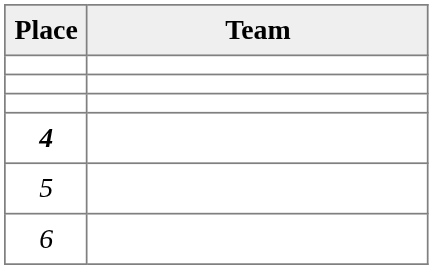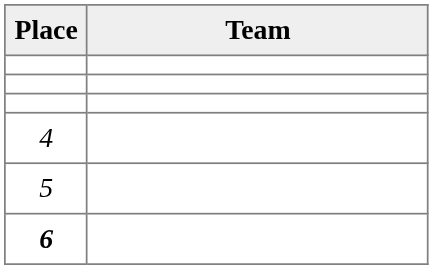(46, 137) bold -> (46, 137) normal
(46, 238) normal -> (46, 238) bold
